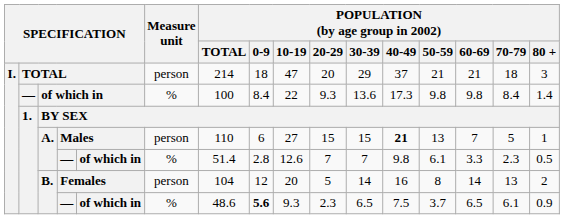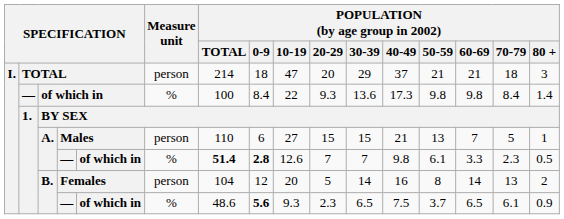(401, 137) bold -> (401, 137) normal
(224, 159) normal -> (224, 159) bold
(261, 159) normal -> (261, 159) bold
